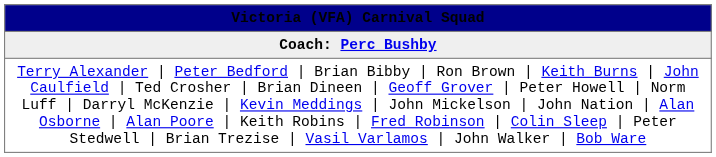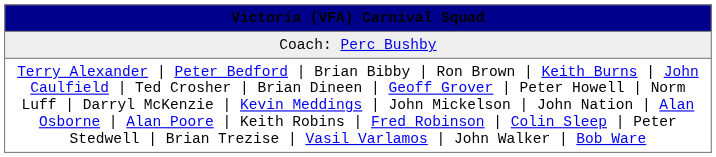(358, 45) bold -> (358, 45) normal
